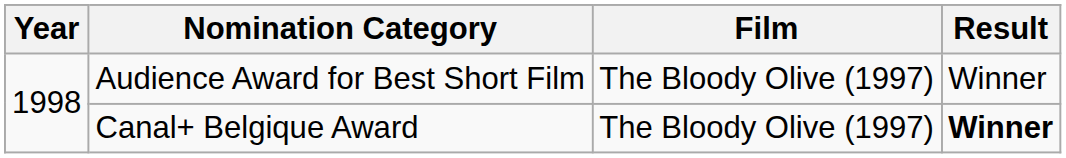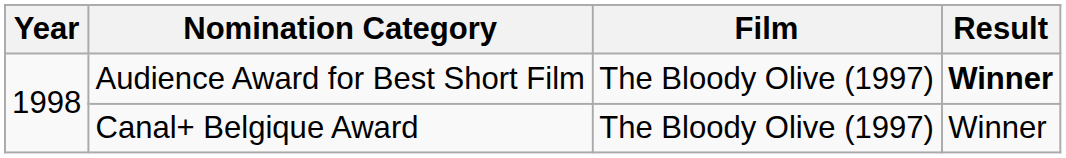(997, 78) normal -> (1001, 78) bold
(1001, 127) bold -> (997, 127) normal
